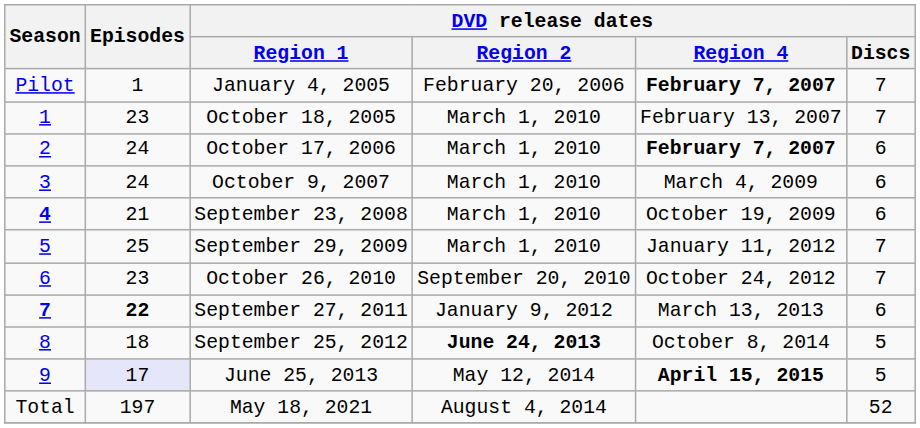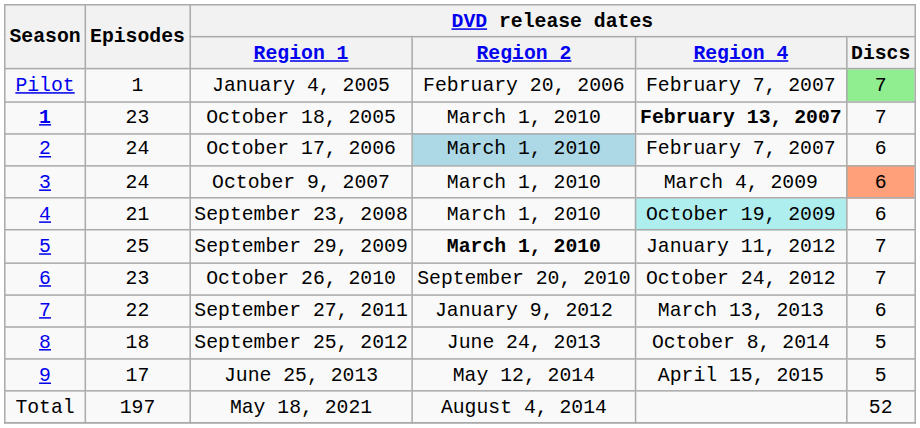(741, 85) bold -> (741, 85) normal
(881, 85) no background -> (881, 85) lightgreen background
(45, 117) normal -> (45, 117) bold
(741, 117) normal -> (741, 117) bold
(524, 150) no background -> (524, 150) lightblue background
(741, 150) bold -> (741, 150) normal
(881, 182) no background -> (881, 182) lightsalmon background
(45, 214) bold -> (45, 214) normal
(741, 214) no background -> (741, 214) paleturquoise background
(524, 246) normal -> (524, 246) bold
(45, 311) bold -> (45, 311) normal
(137, 311) bold -> (137, 311) normal
(524, 343) bold -> (524, 343) normal
(137, 375) lavender background -> (137, 375) no background
(741, 375) bold -> (741, 375) normal
